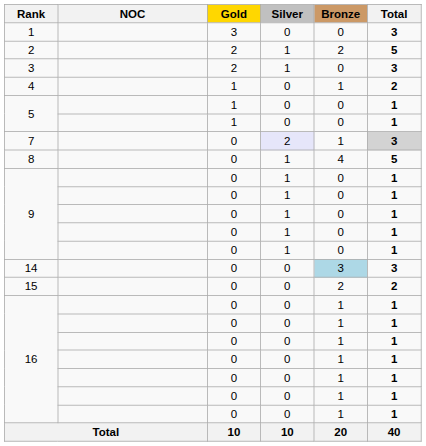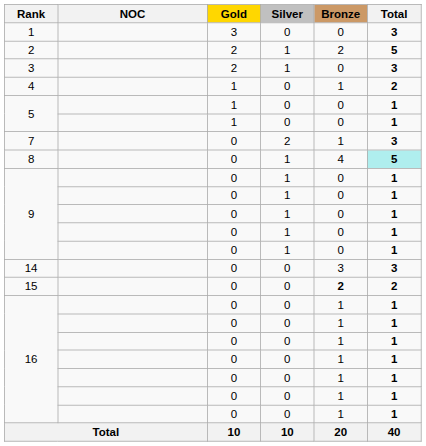(287, 141) lavender background -> (287, 141) no background
(394, 141) lightgrey background -> (394, 141) no background
(394, 159) no background -> (394, 159) paleturquoise background
(341, 269) lightblue background -> (341, 269) no background
(341, 287) normal -> (341, 287) bold
